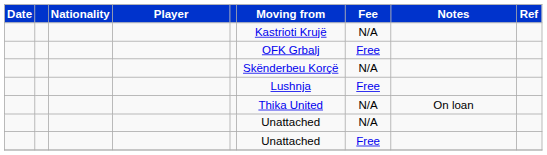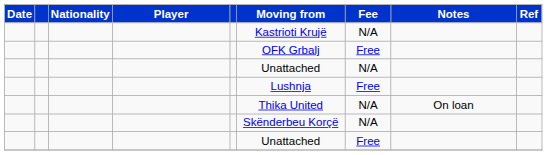(291, 68) Skënderbeu Korçë -> (291, 68) Unattached
(291, 123) Unattached -> (291, 123) Skënderbeu Korçë
